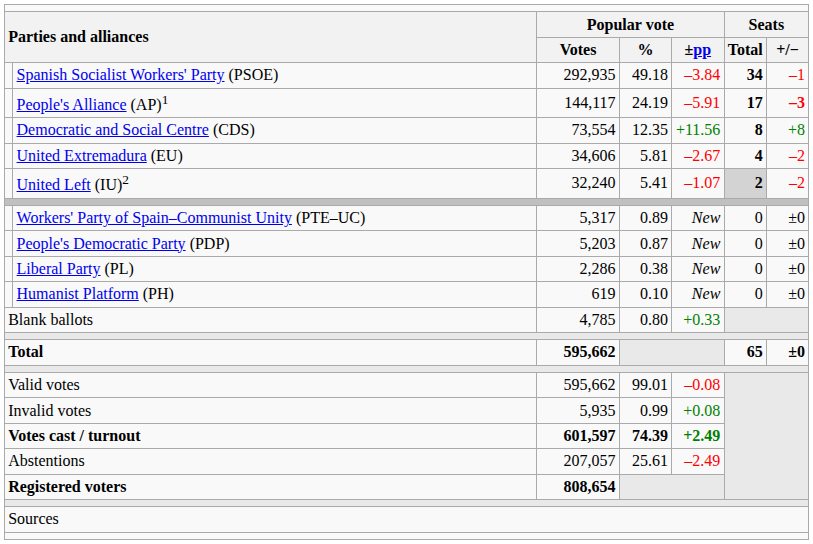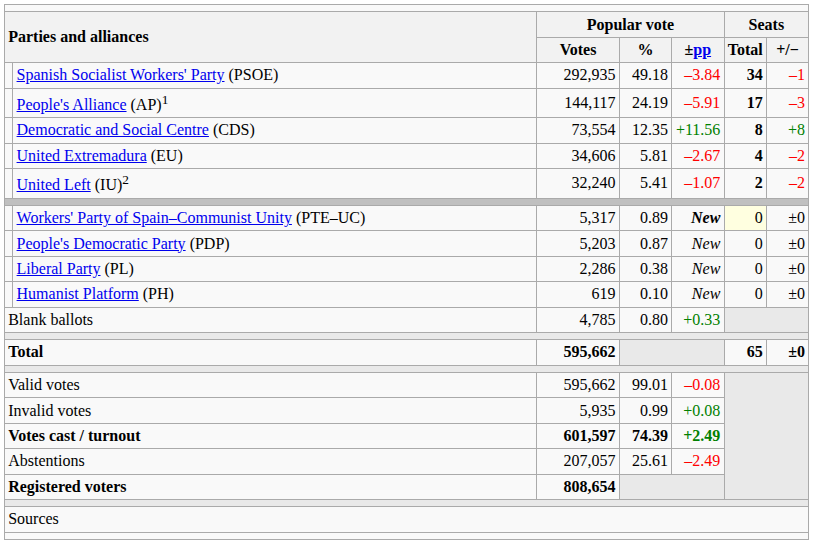(797, 102) bold -> (797, 102) normal
(759, 183) lightgrey background -> (759, 183) no background
(706, 218) normal -> (706, 218) bold
(759, 218) no background -> (759, 218) lightyellow background
